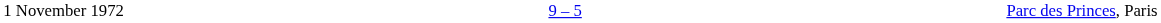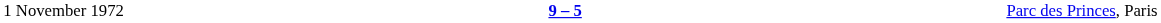(565, 10) normal -> (565, 10) bold
